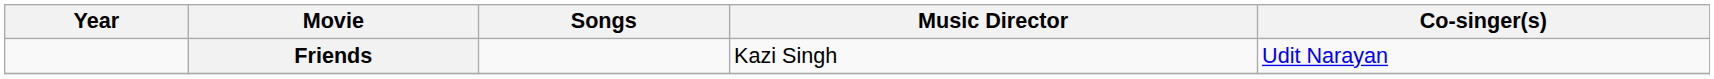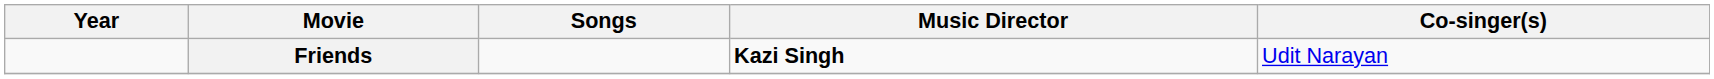(786, 55) normal -> (789, 55) bold
